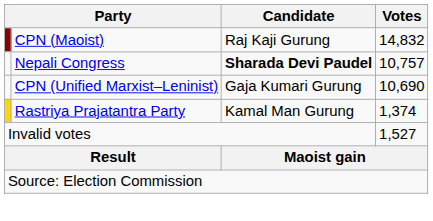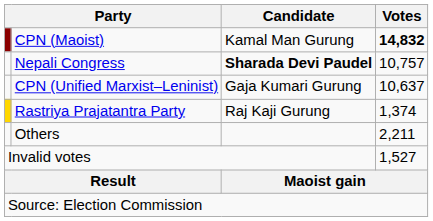(278, 39) Raj Kaji Gurung -> (290, 39) Kamal Man Gurung
(402, 39) normal -> (402, 39) bold
(402, 87) 10,690 -> (402, 87) 10,637
(290, 110) Kamal Man Gurung -> (278, 110) Raj Kaji Gurung
+ row: (37, 134)
